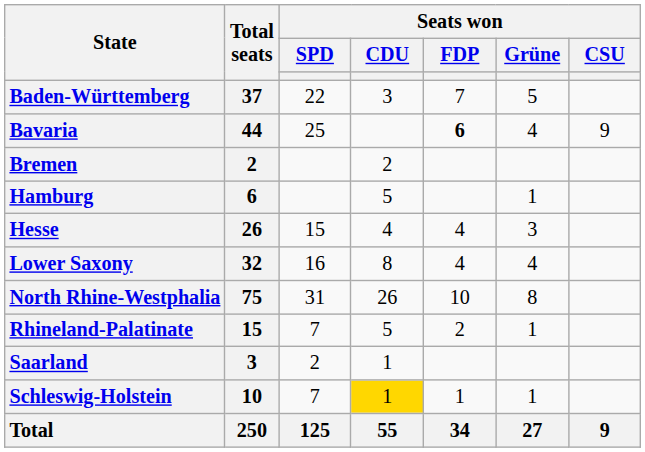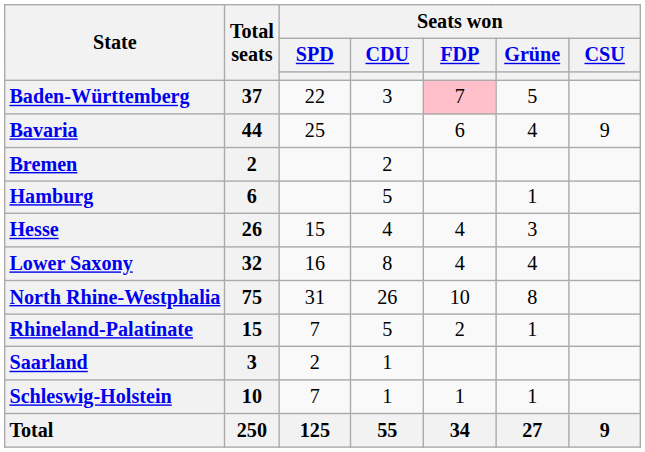(460, 97) no background -> (460, 97) pink background
(460, 130) bold -> (460, 130) normal
(387, 396) gold background -> (387, 396) no background
